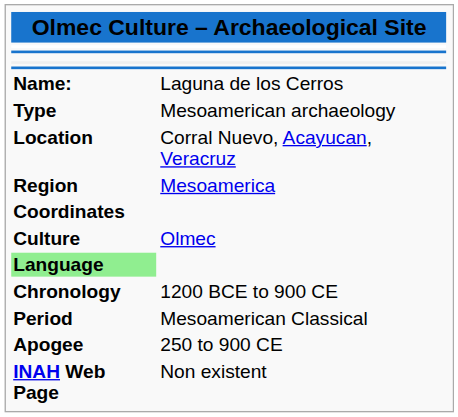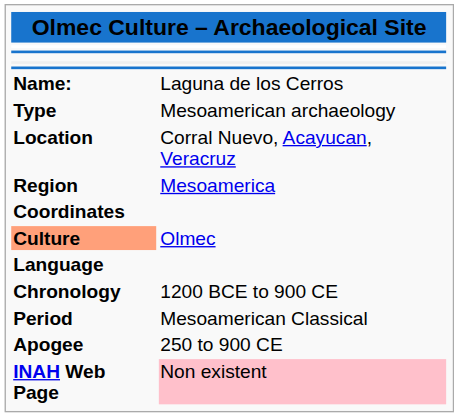(47, 238) no background -> (47, 238) lightsalmon background
(58, 265) lightgreen background -> (58, 265) no background
(213, 371) no background -> (213, 371) pink background
